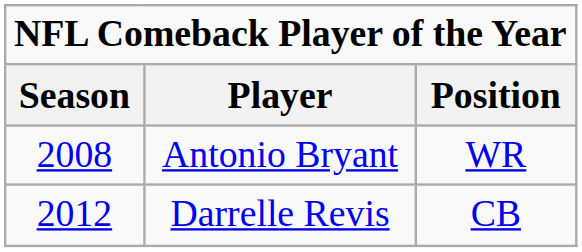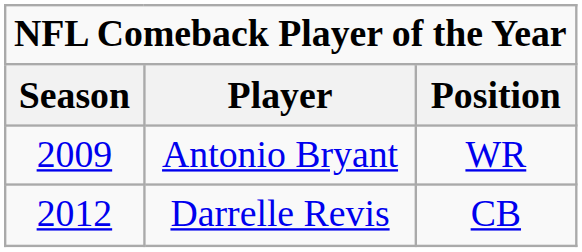(74, 154) 2008 -> (74, 154) 2009
